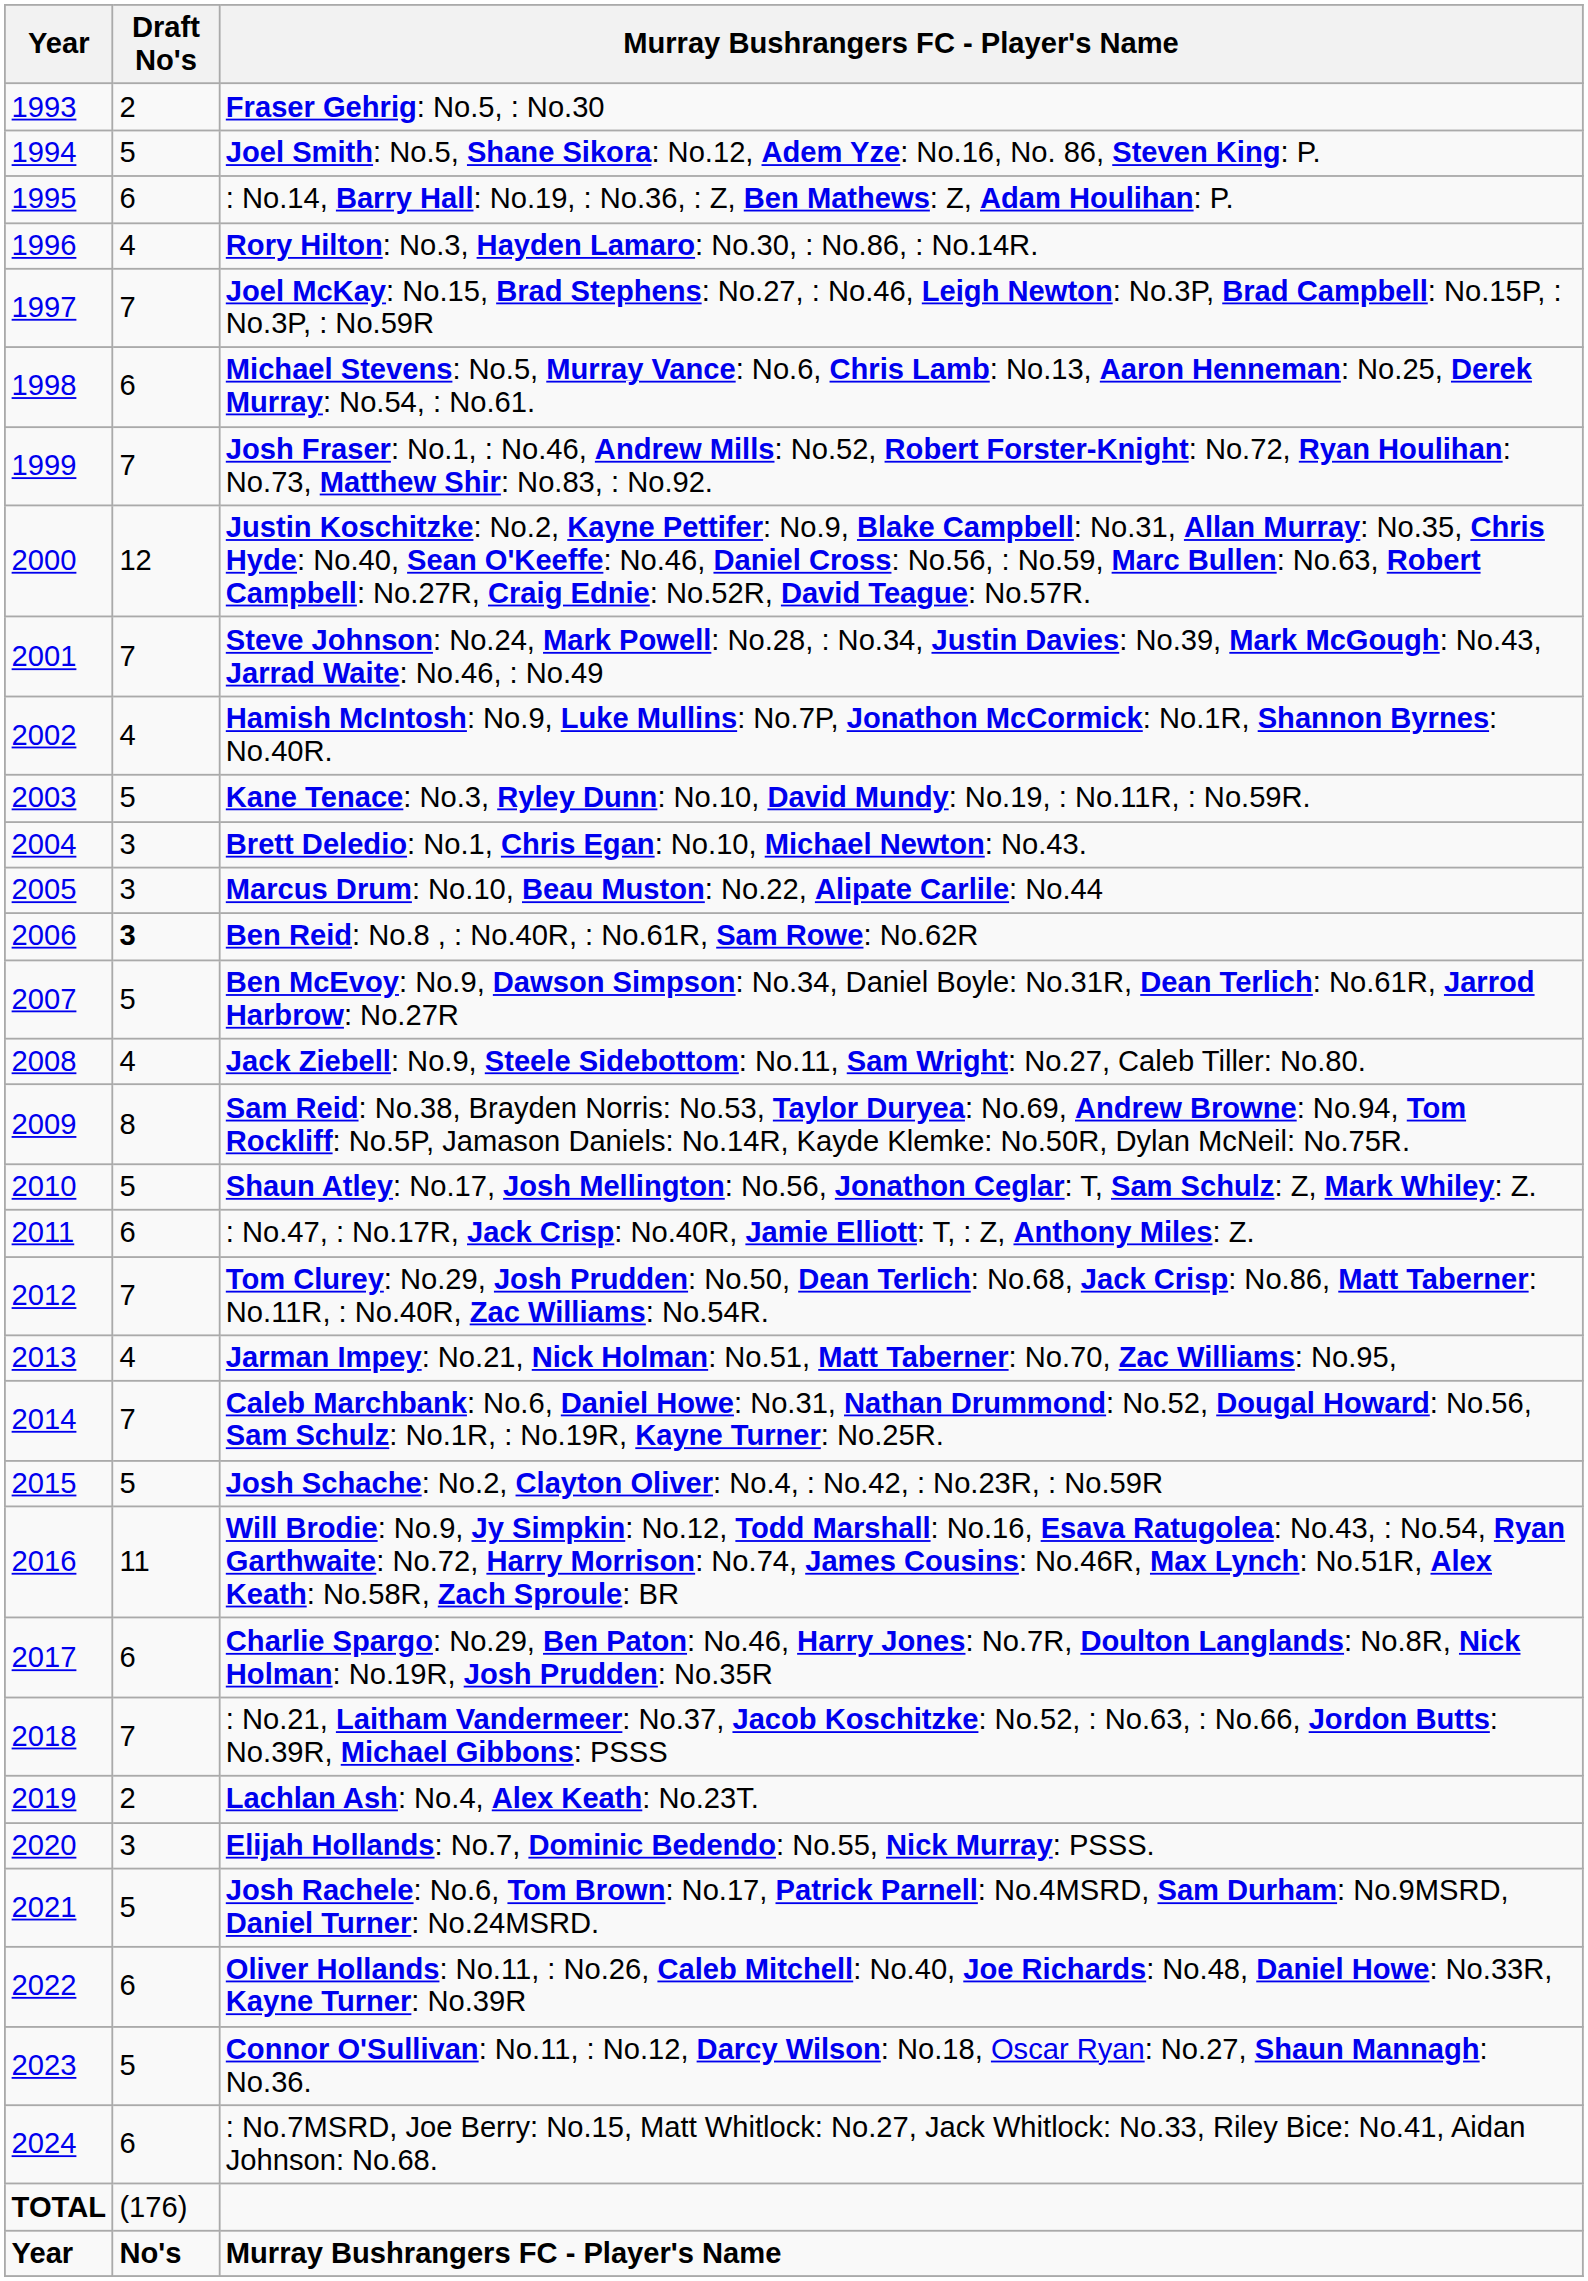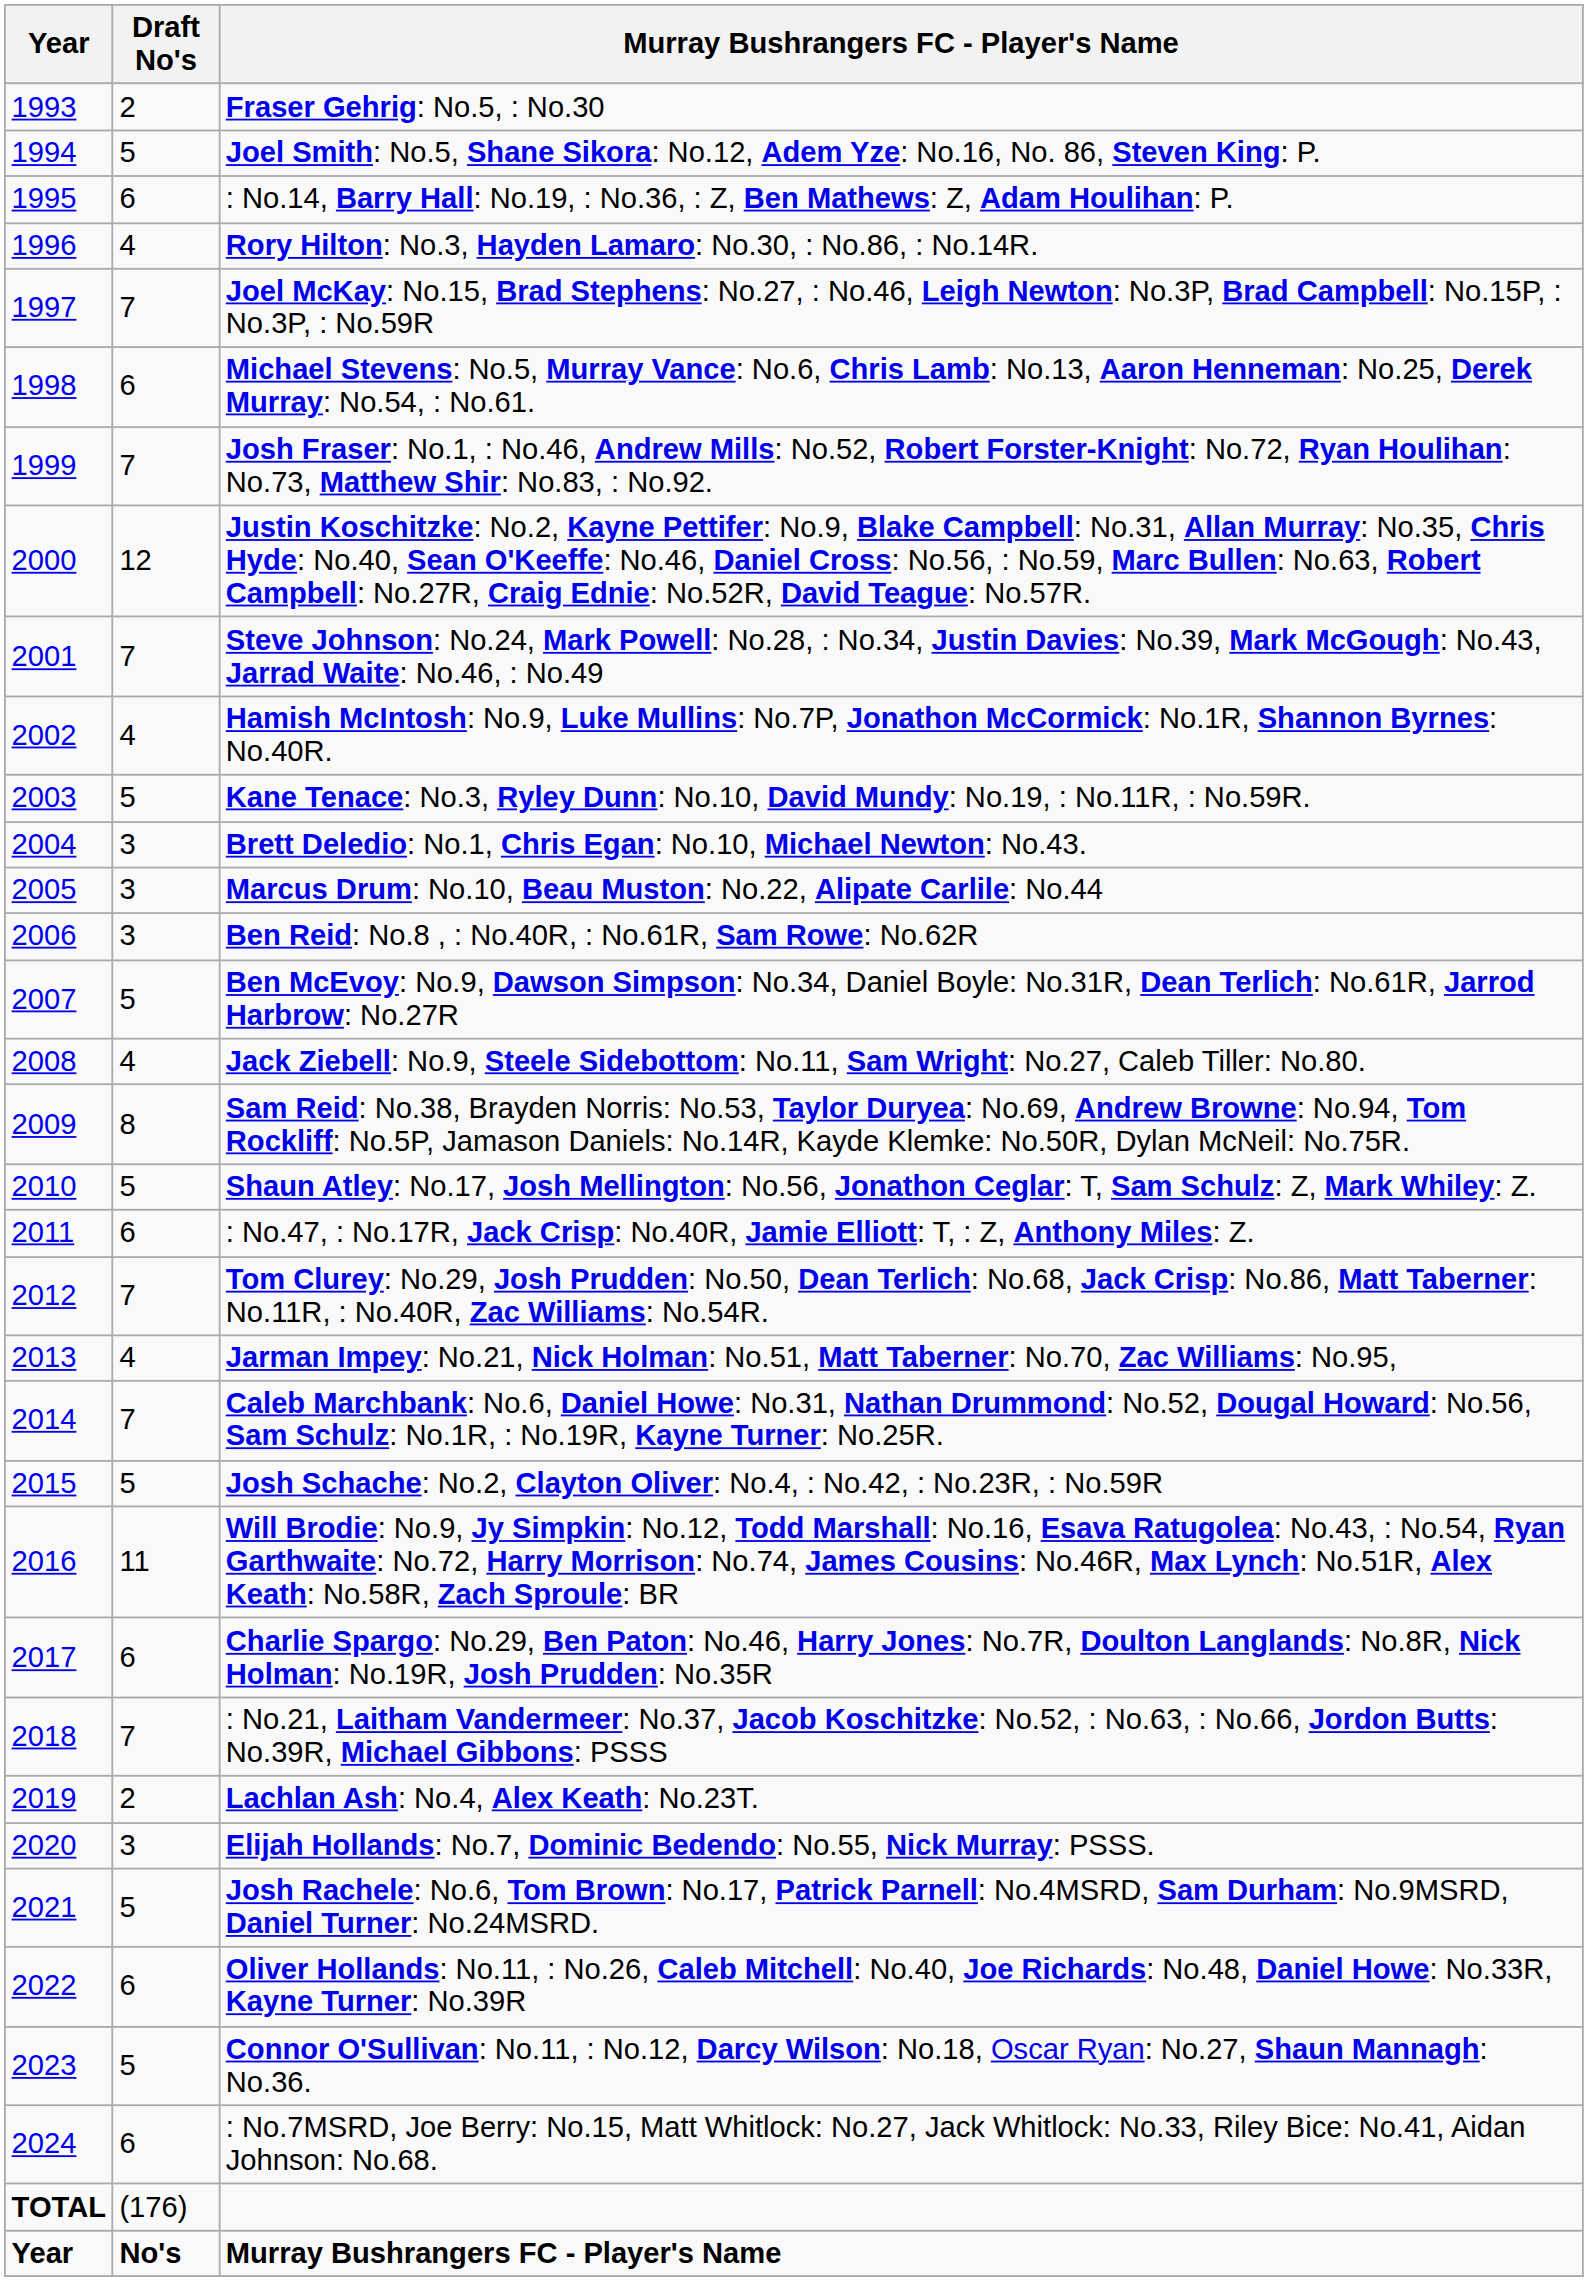(128, 936) bold -> (128, 936) normal
